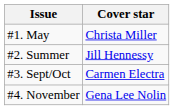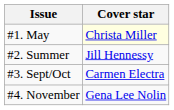(121, 34) no background -> (121, 34) lightyellow background
